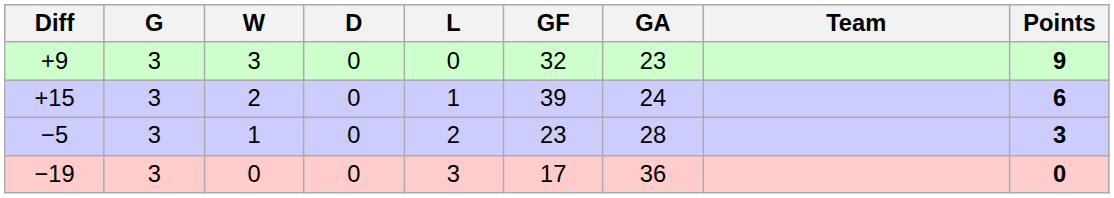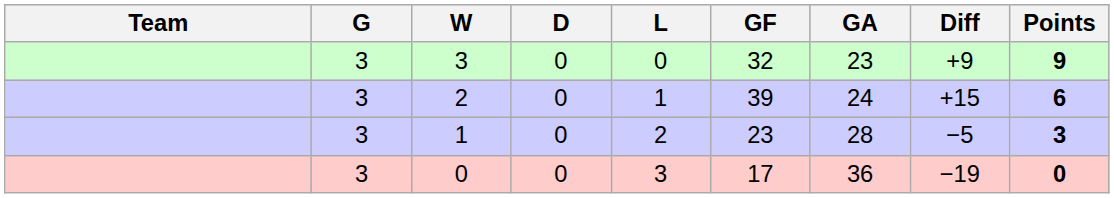columns swapped: (856, 23) <-> (55, 23)
